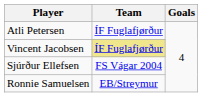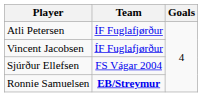(129, 48) khaki background -> (129, 48) no background
(129, 83) normal -> (129, 83) bold
